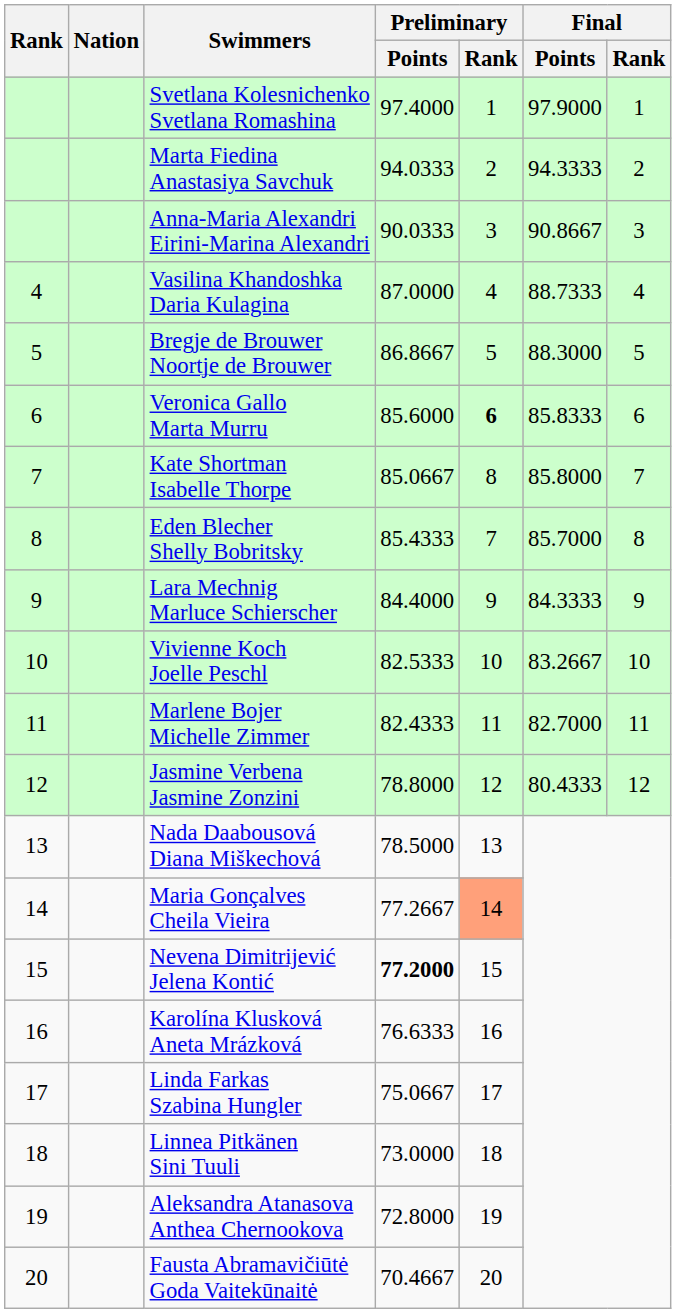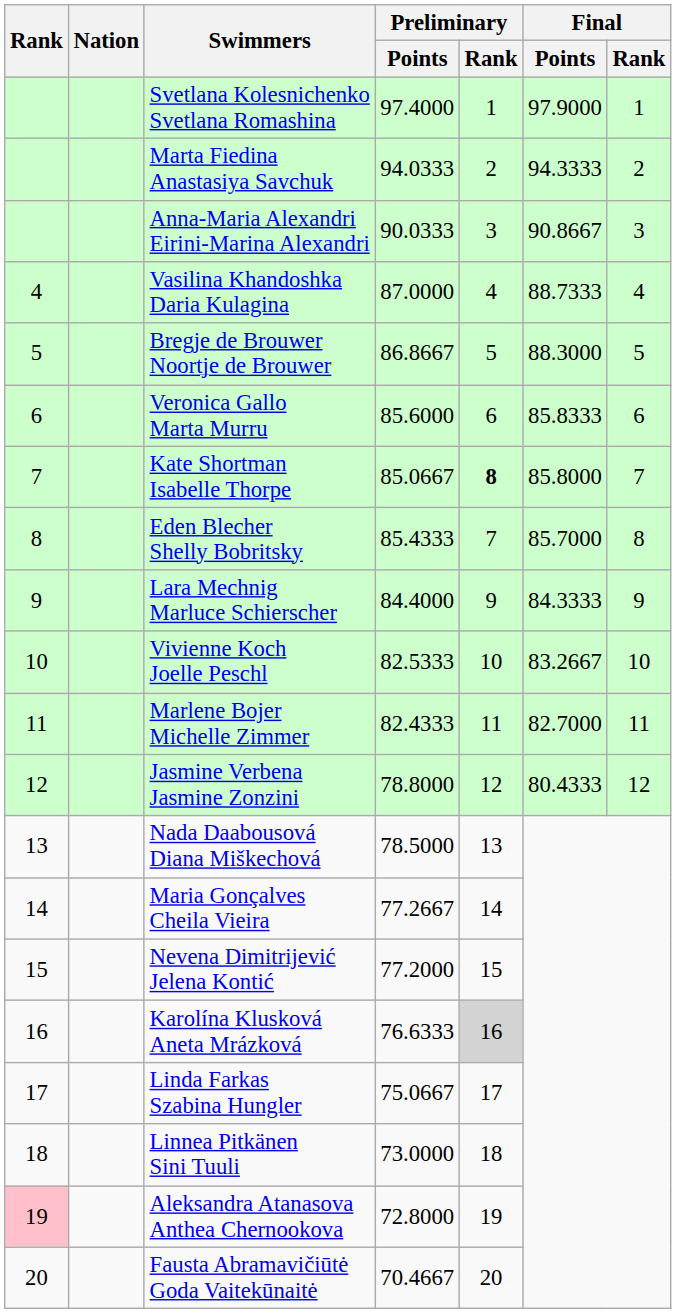(491, 415) bold -> (491, 415) normal
(491, 476) normal -> (491, 476) bold
(491, 908) lightsalmon background -> (491, 908) no background
(417, 969) bold -> (417, 969) normal
(491, 1031) no background -> (491, 1031) lightgrey background
(36, 1216) no background -> (36, 1216) pink background
